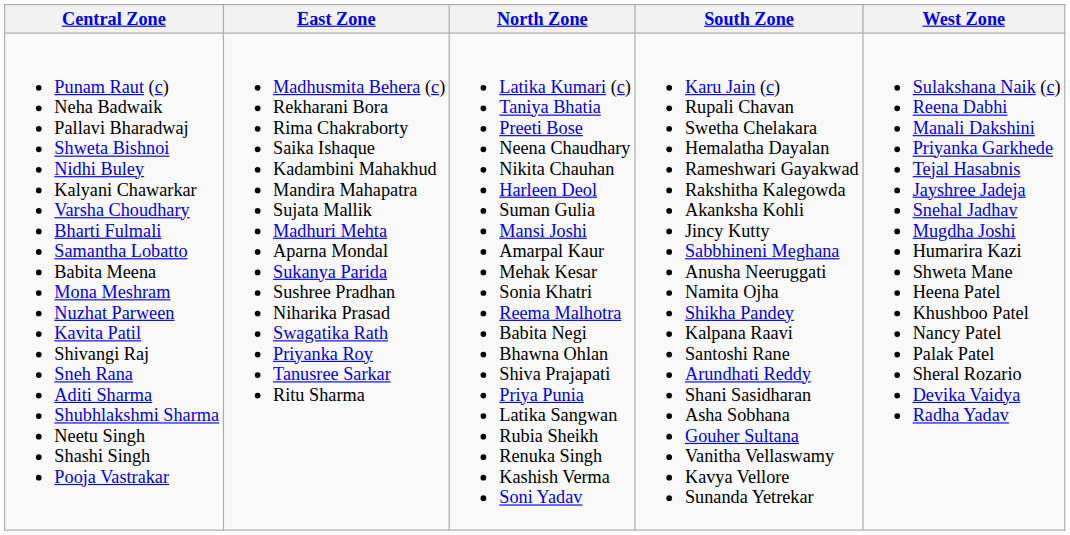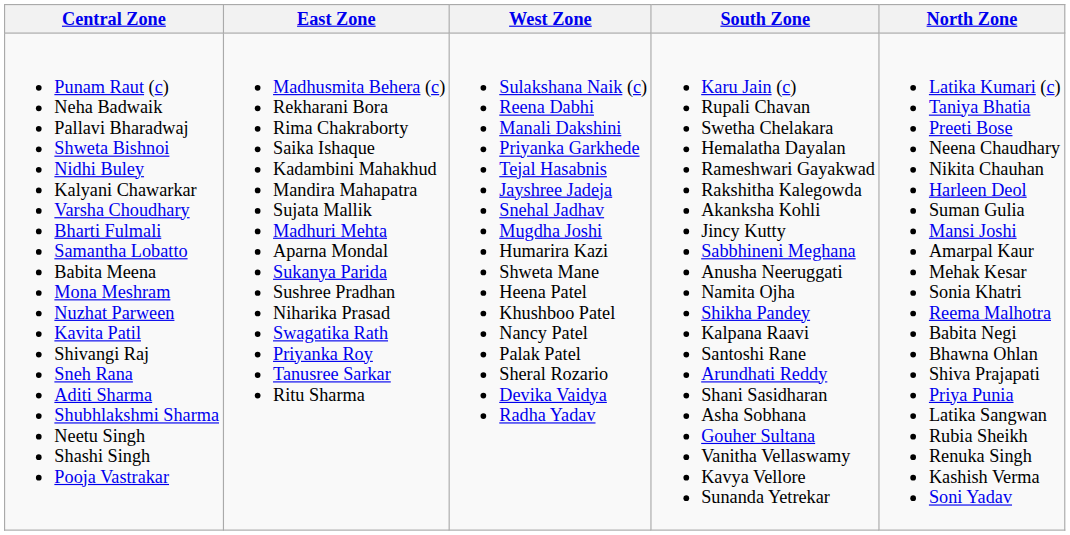columns swapped: (542, 18) <-> (964, 18)
